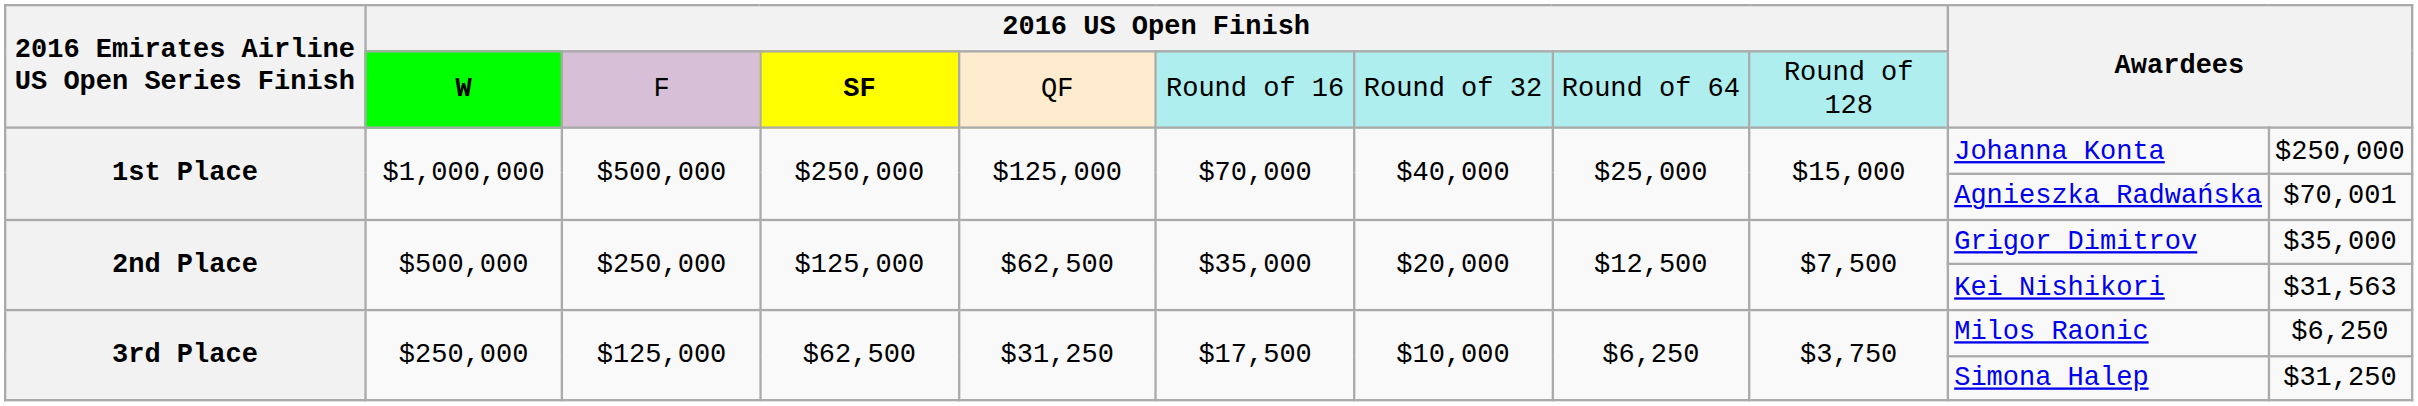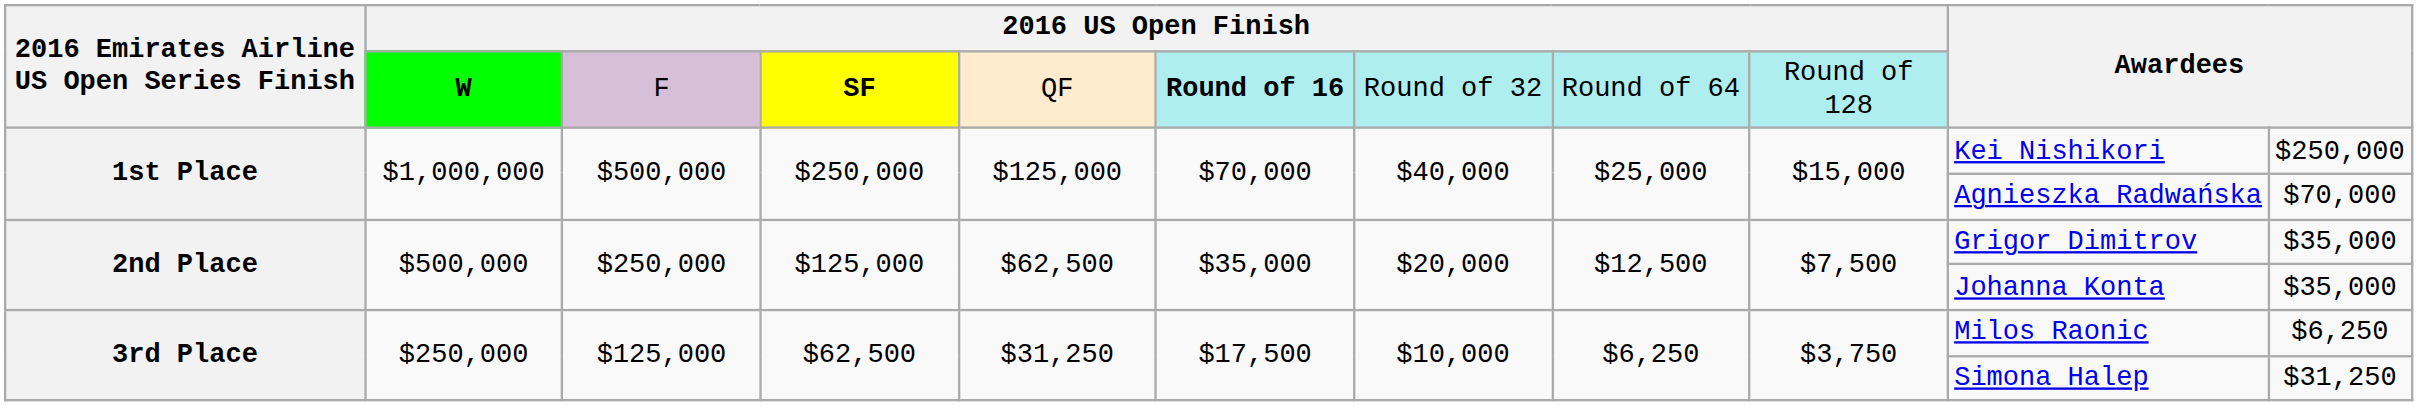(1255, 89) normal -> (1255, 89) bold
(2060, 151) Johanna Konta -> (2060, 151) Kei Nishikori
(2340, 196) $70,001 -> (2340, 196) $70,000
(2060, 287) Kei Nishikori -> (2060, 287) Johanna Konta
(2340, 287) $31,563 -> (2340, 287) $35,000
